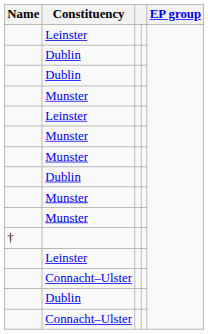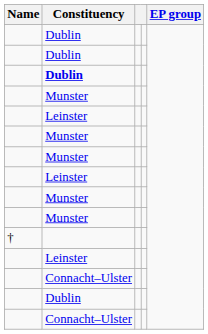(66, 34) Leinster -> (63, 34) Dublin
(63, 75) normal -> (64, 75) bold
(63, 177) Dublin -> (66, 177) Leinster
